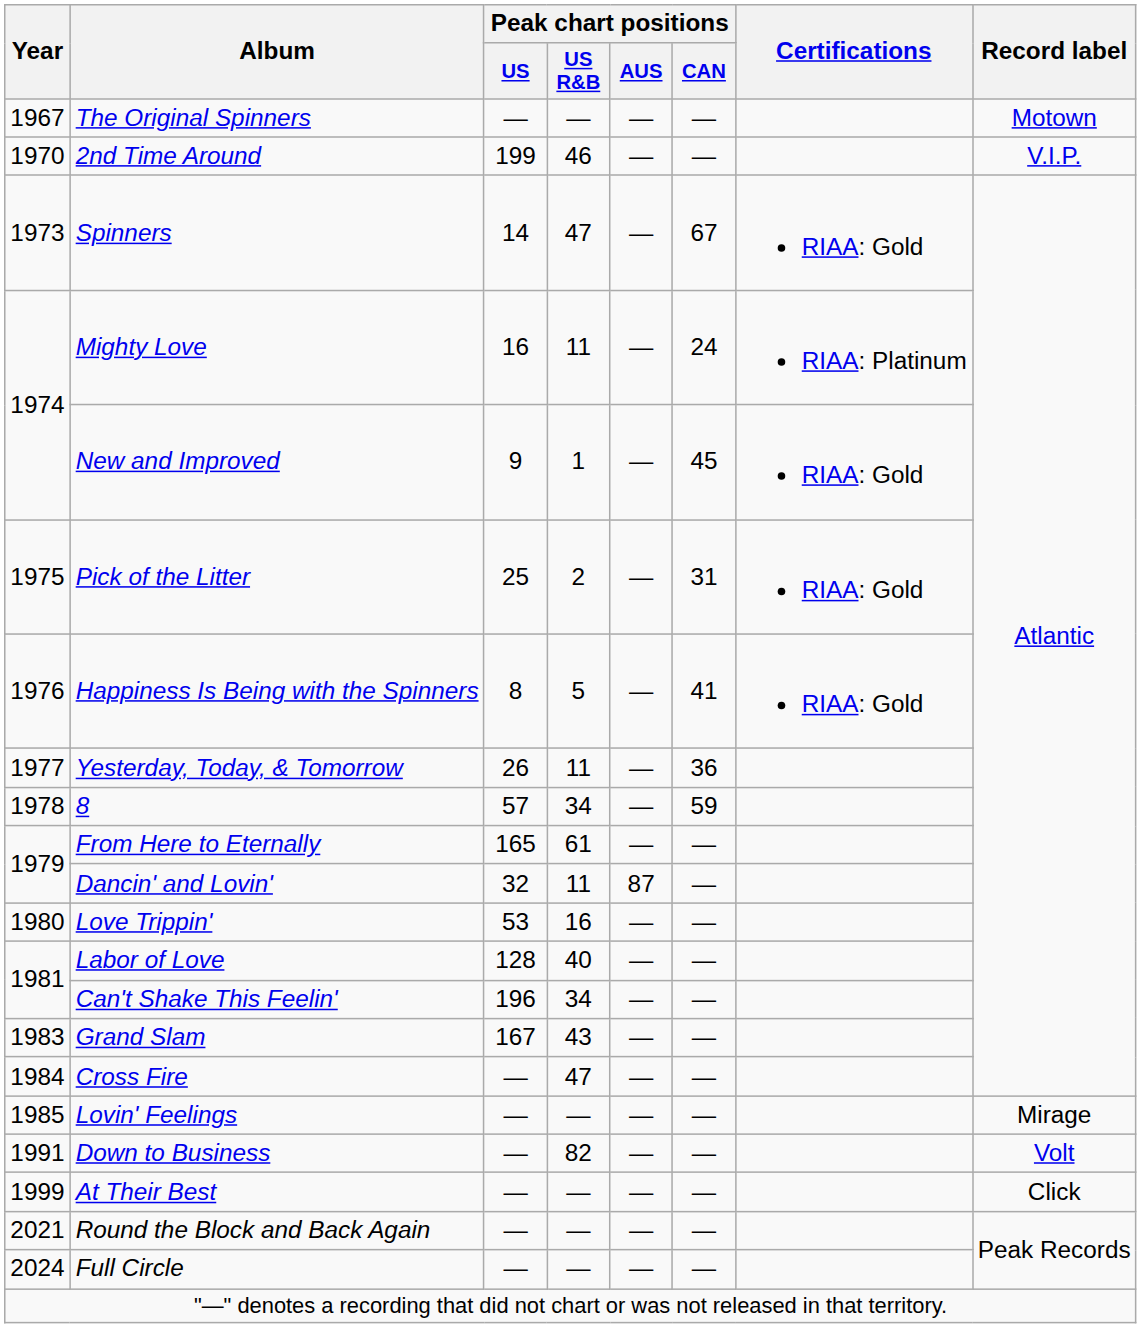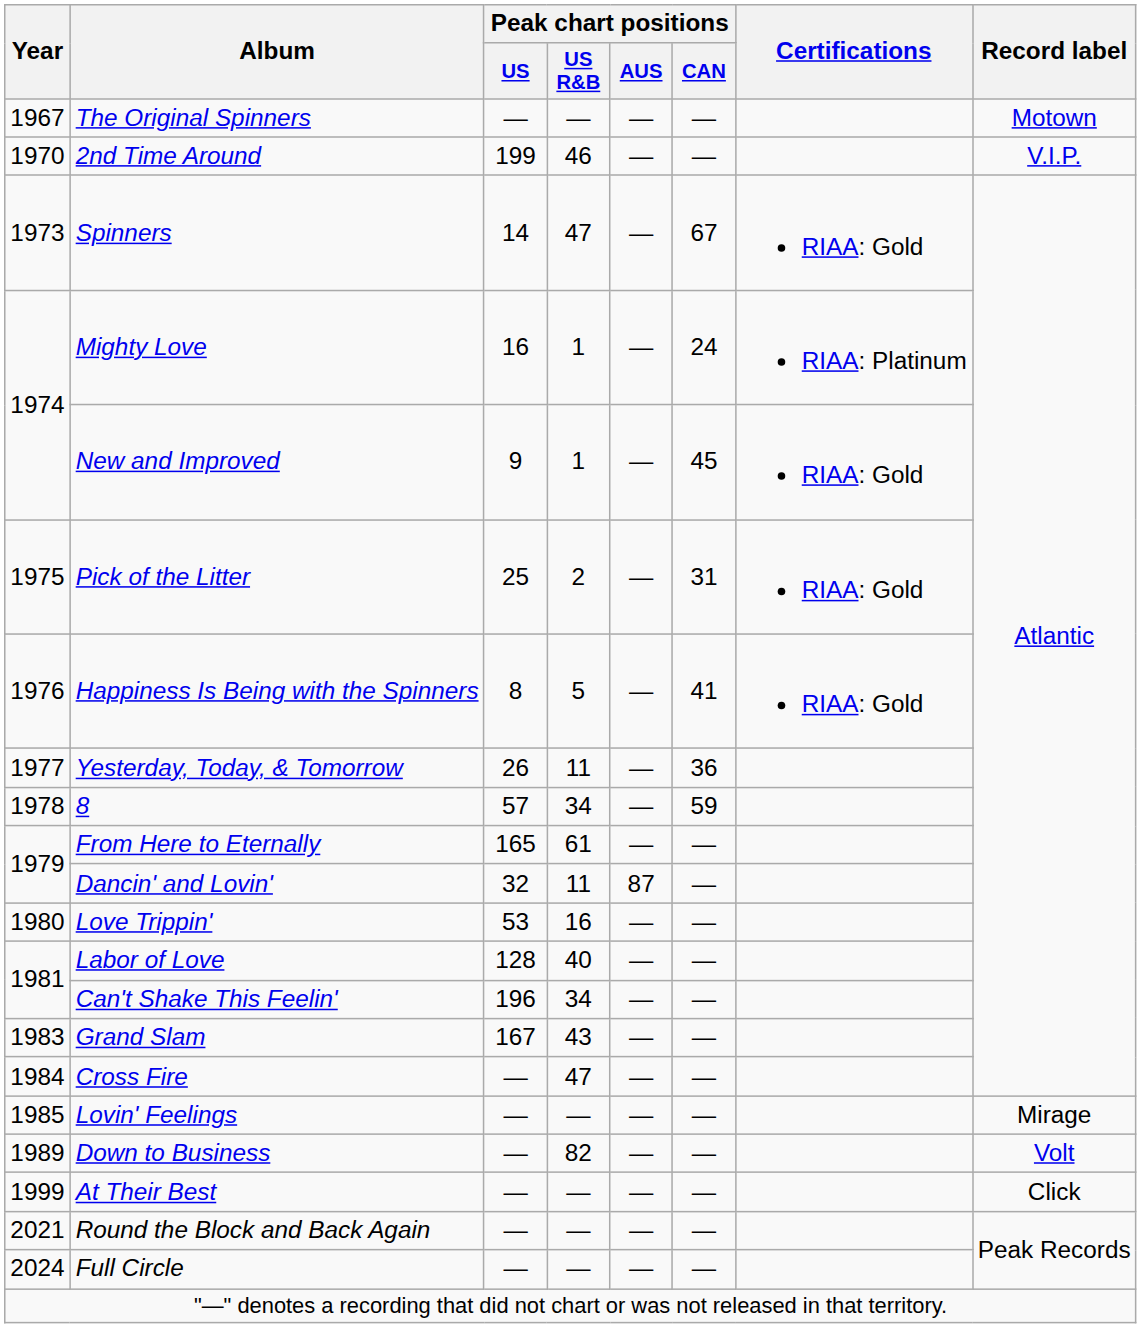(578, 347) 11 -> (578, 347) 1
(37, 1153) 1991 -> (37, 1153) 1989
